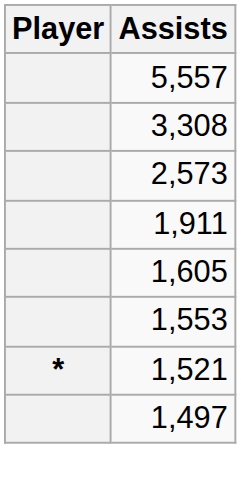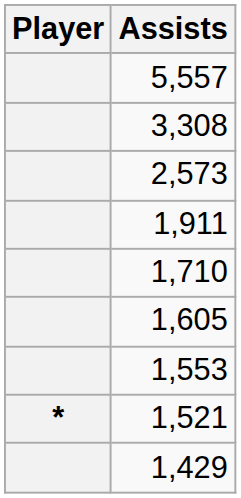+ row: (189, 272)
- row: (189, 418)
+ row: (189, 467)
